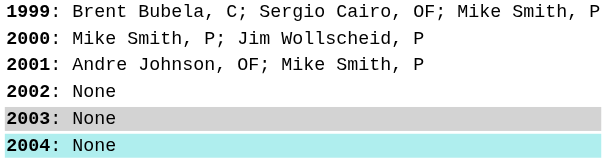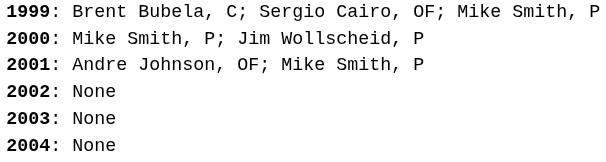(61, 119) lightgrey background -> (61, 119) no background
(61, 146) paleturquoise background -> (61, 146) no background
